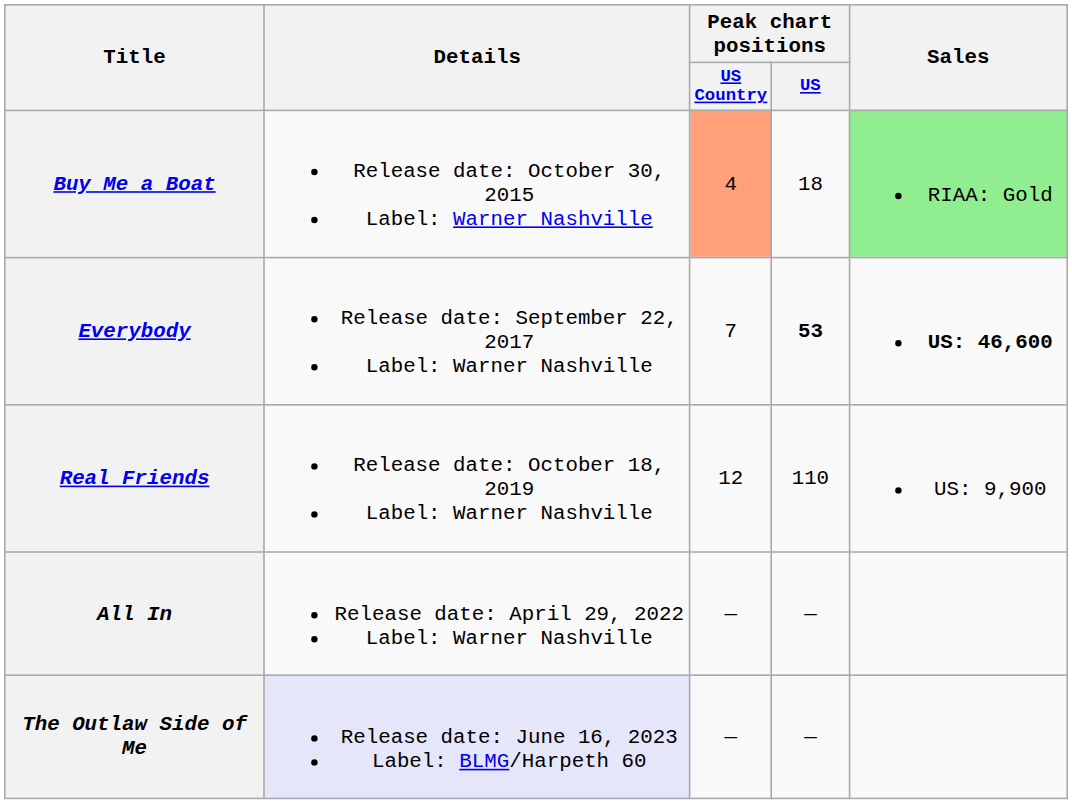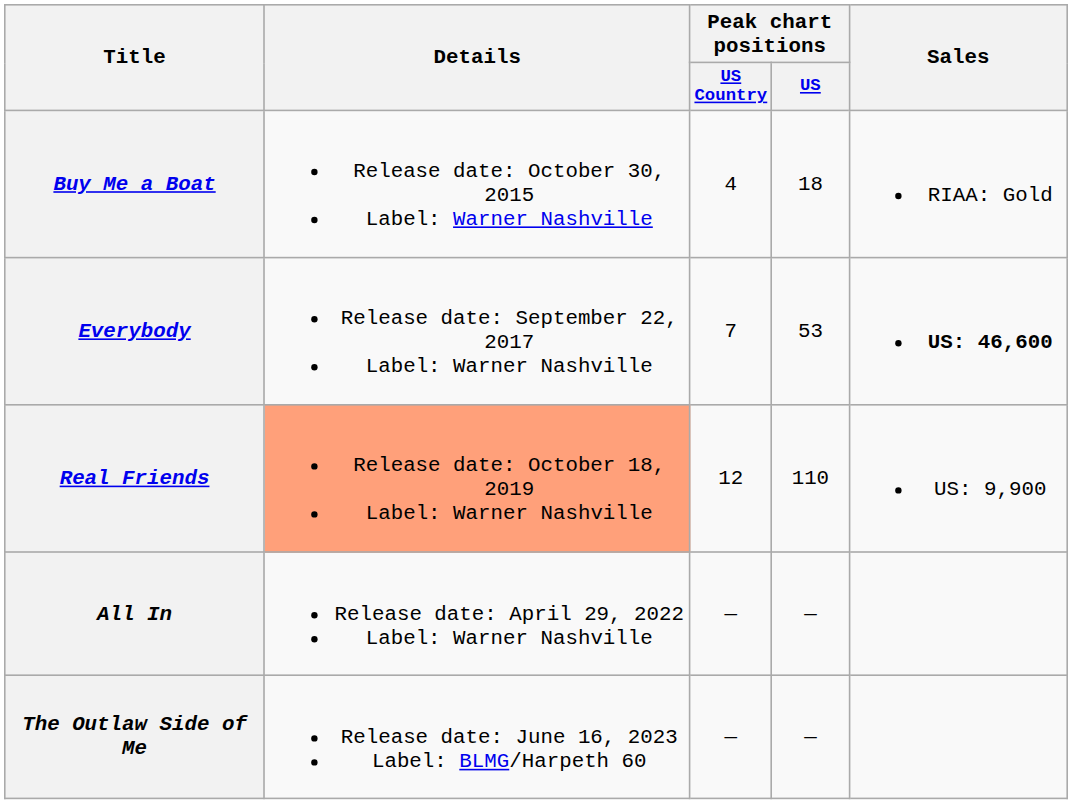(731, 183) lightsalmon background -> (731, 183) no background
(958, 195) lightgreen background -> (958, 195) no background
(810, 331) bold -> (810, 331) normal
(477, 490) no background -> (477, 490) lightsalmon background
(477, 749) lavender background -> (477, 749) no background
